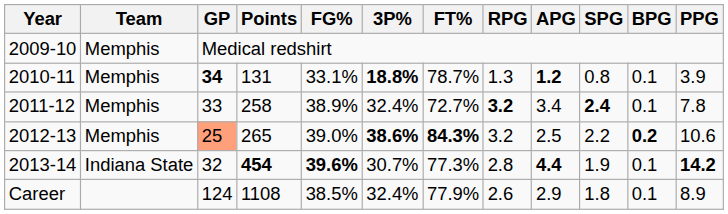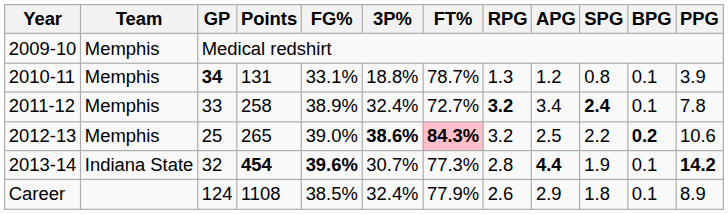(392, 77) bold -> (392, 77) normal
(549, 77) bold -> (549, 77) normal
(212, 135) lightsalmon background -> (212, 135) no background
(453, 135) no background -> (453, 135) pink background
